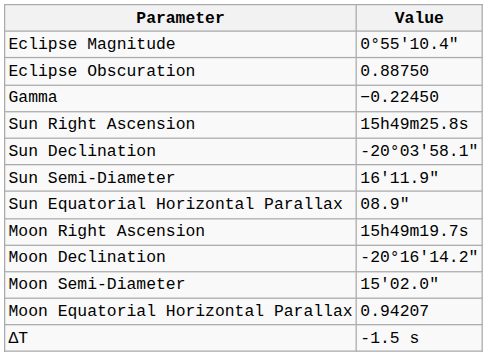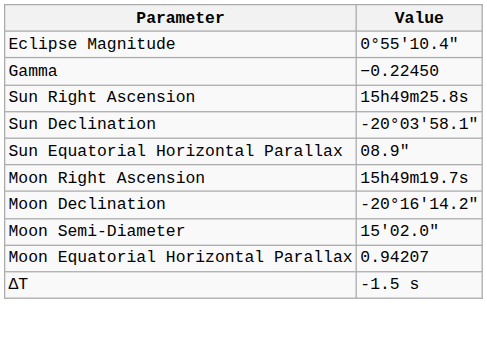- row: (102, 71)
- row: (92, 178)
